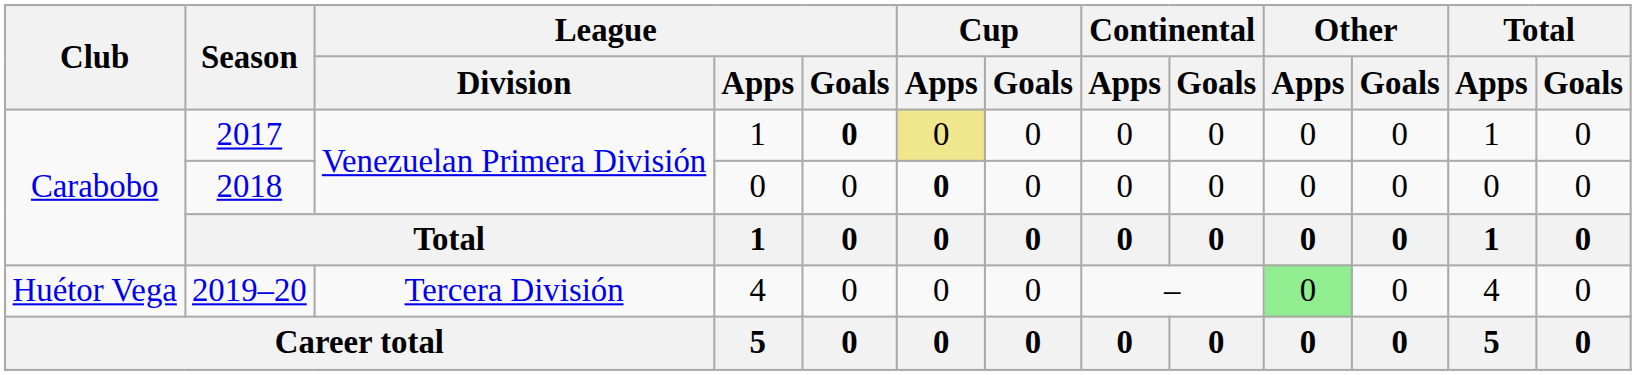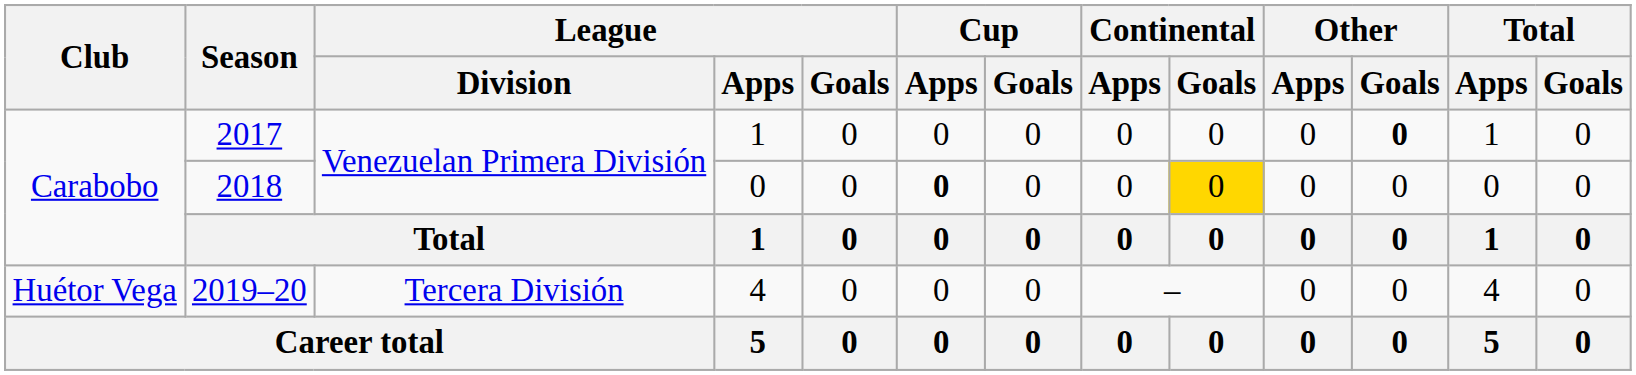(850, 134) bold -> (850, 134) normal
(941, 134) khaki background -> (941, 134) no background
(1400, 134) normal -> (1400, 134) bold
(1216, 186) no background -> (1216, 186) gold background
(1308, 290) lightgreen background -> (1308, 290) no background
